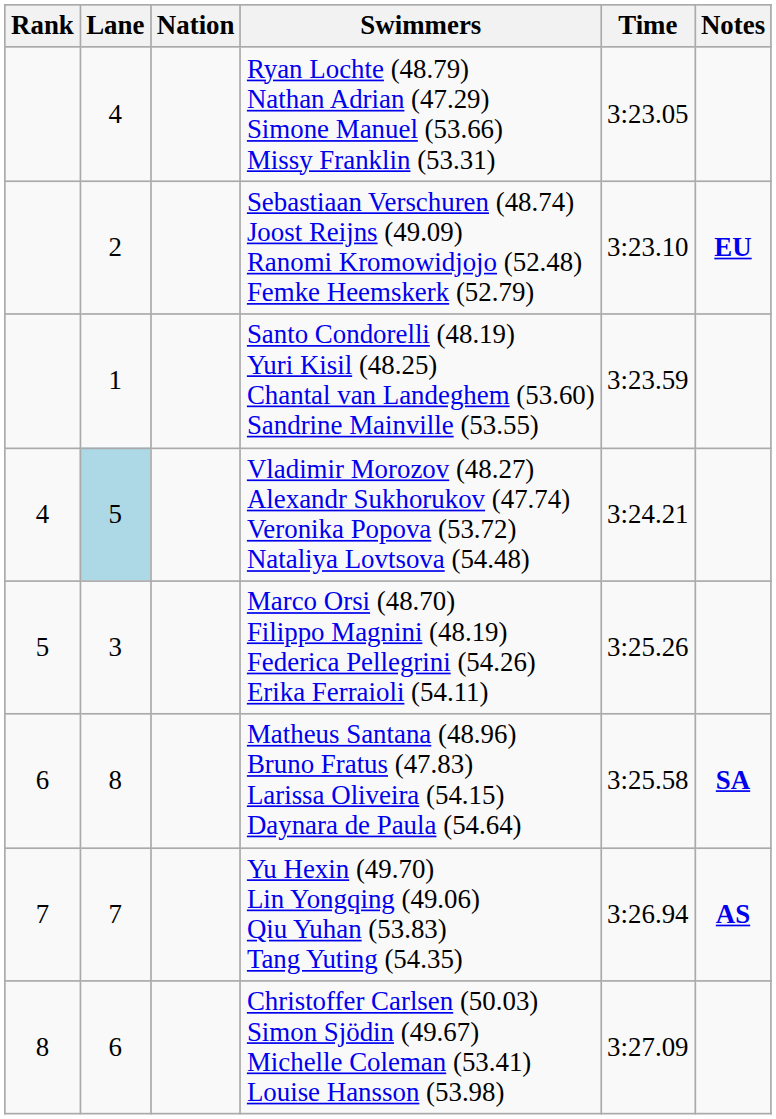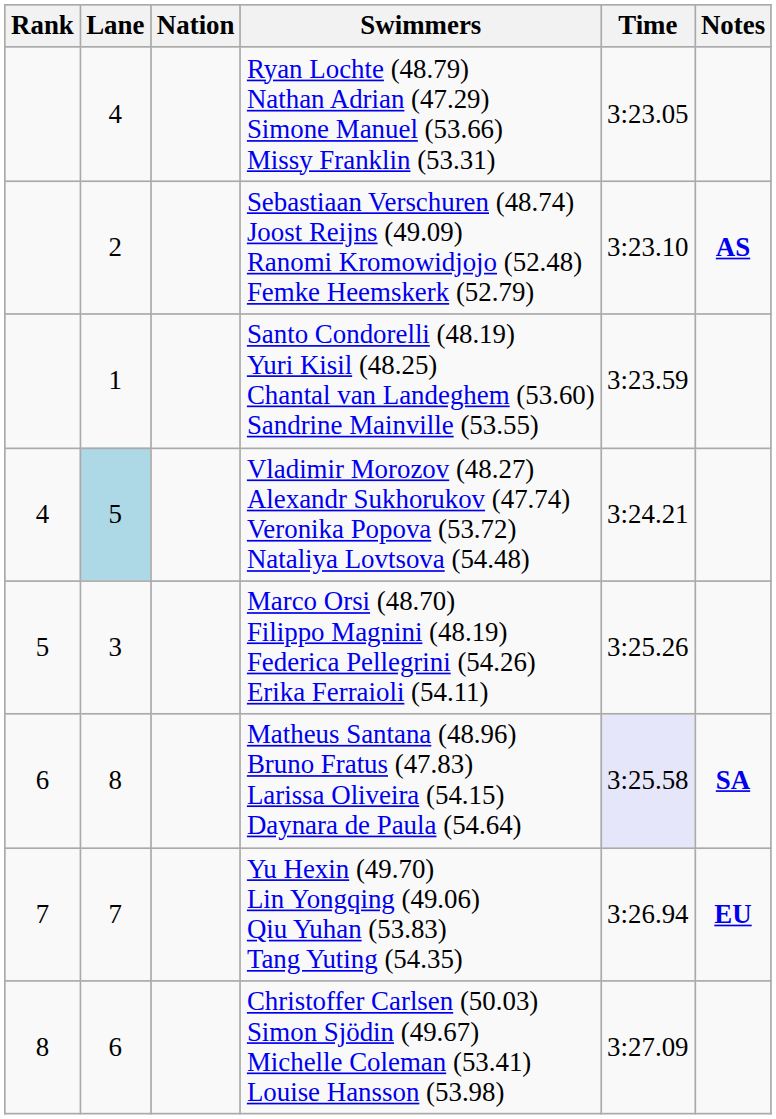(733, 247) EU -> (733, 247) AS
(648, 780) no background -> (648, 780) lavender background
(733, 913) AS -> (733, 913) EU
